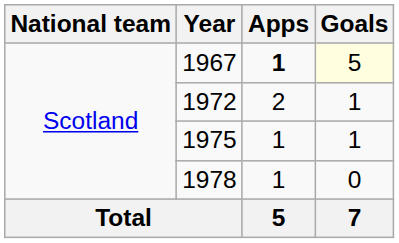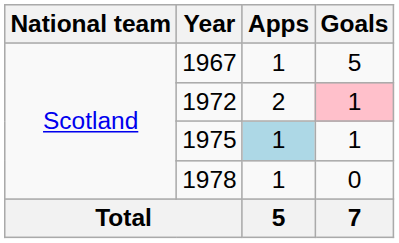(279, 62) bold -> (279, 62) normal
(354, 62) lightyellow background -> (354, 62) no background
(354, 101) no background -> (354, 101) pink background
(279, 140) no background -> (279, 140) lightblue background
